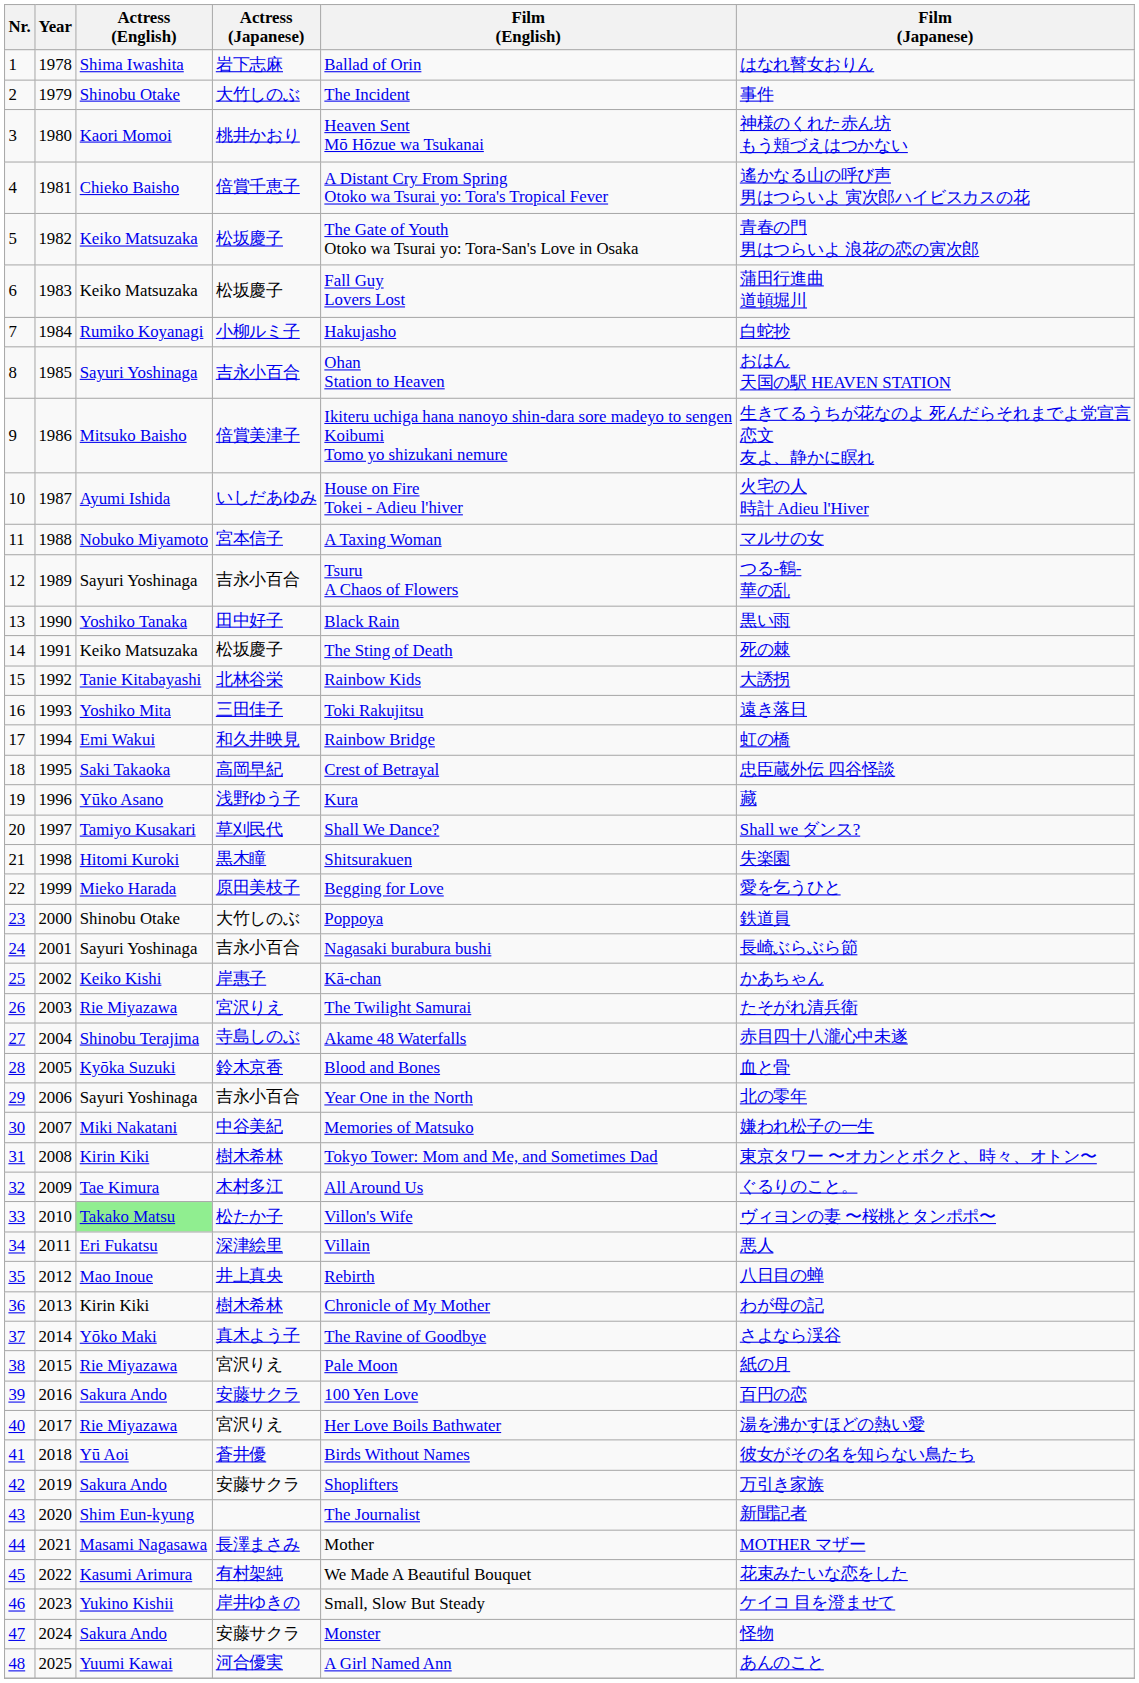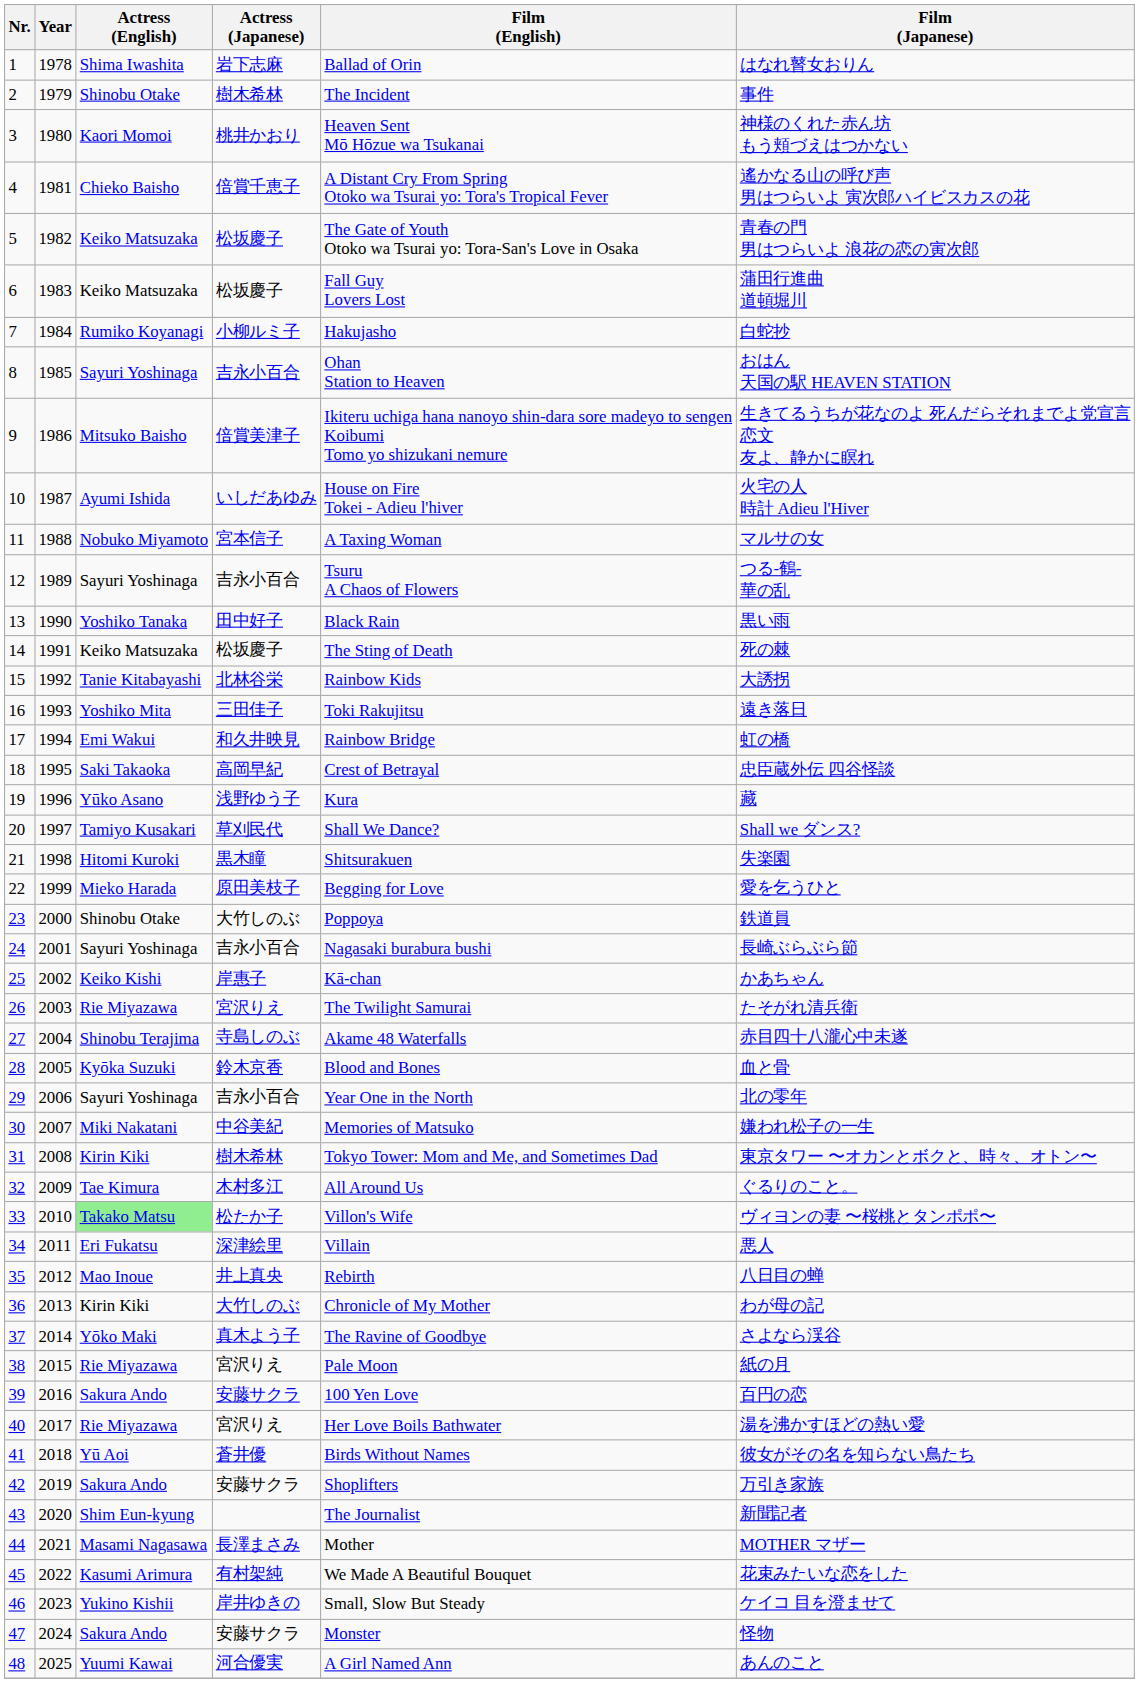(258, 94) 大竹しのぶ -> (249, 94) 樹木希林
(249, 1305) 樹木希林 -> (258, 1305) 大竹しのぶ
